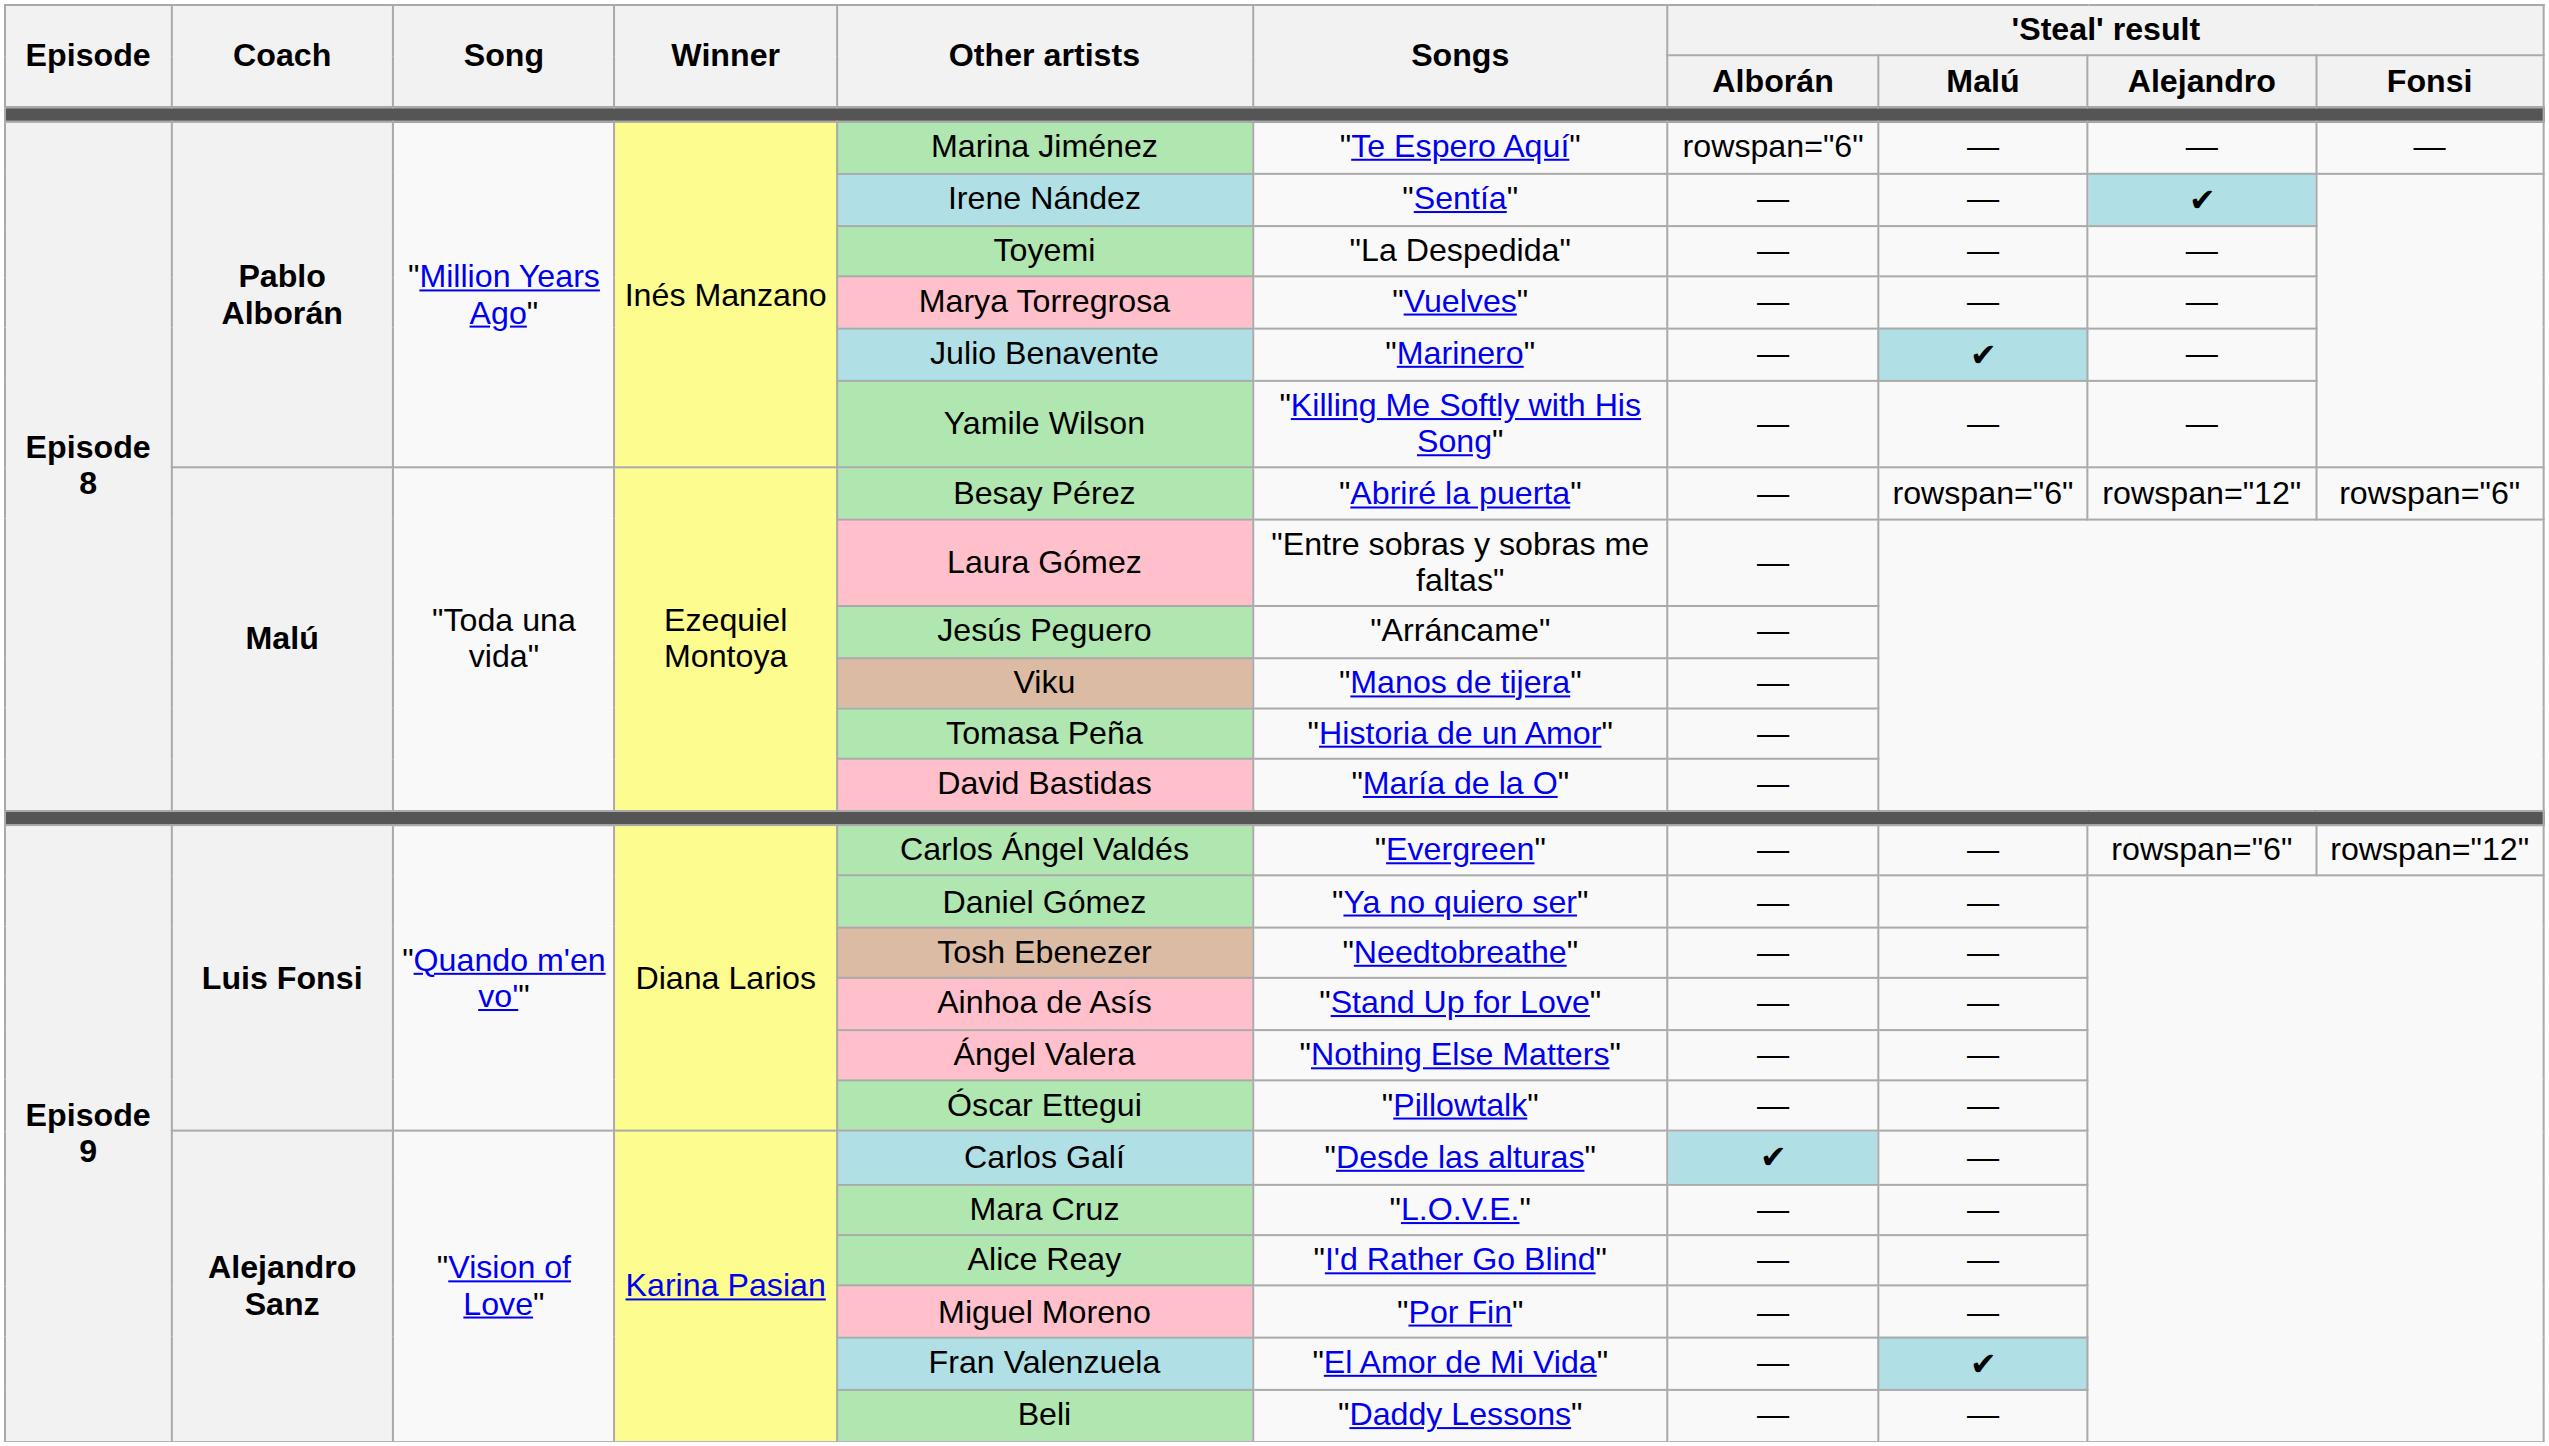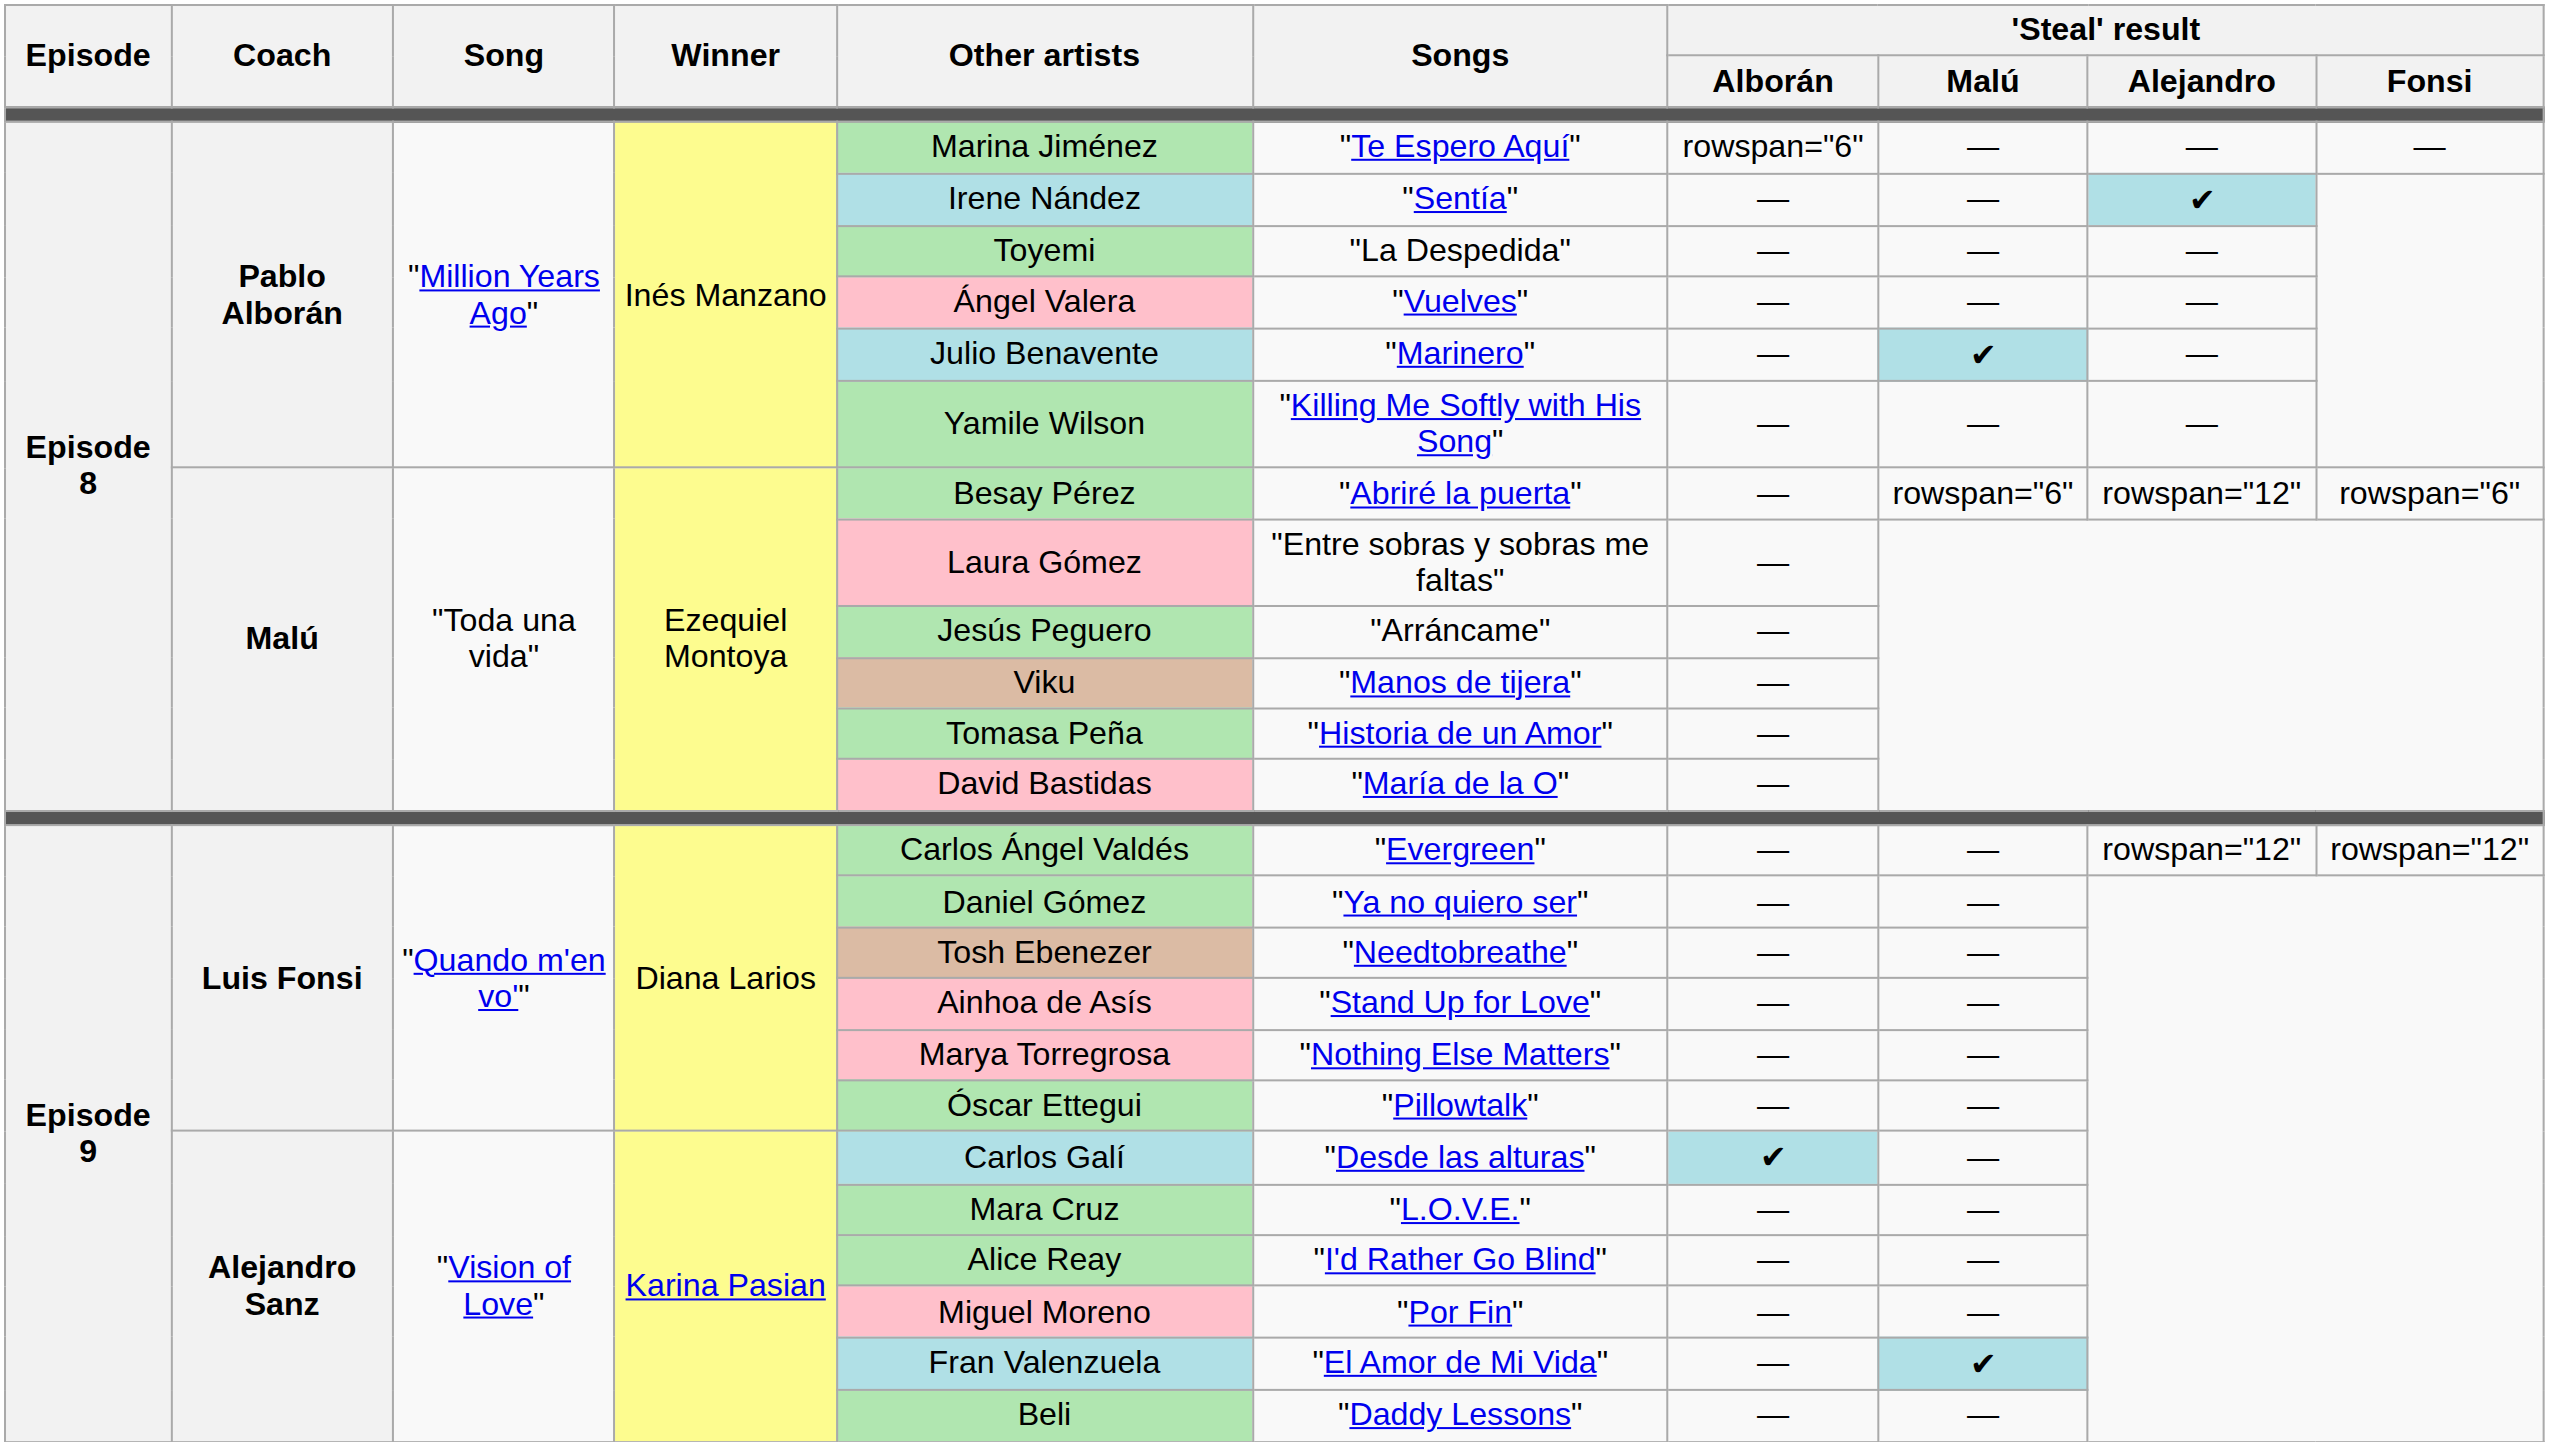(1044, 301) Marya Torregrosa -> (1044, 301) Ángel Valera
(2202, 850) rowspan="6" -> (2202, 850) rowspan="12"
(1044, 1054) Ángel Valera -> (1044, 1054) Marya Torregrosa
